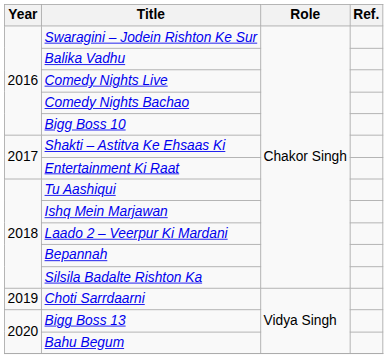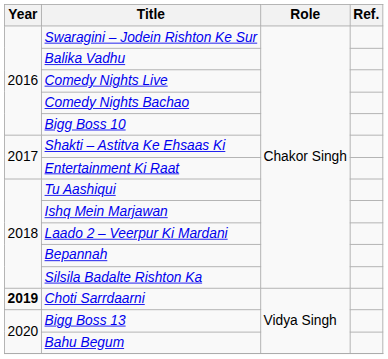(23, 299) normal -> (23, 299) bold
